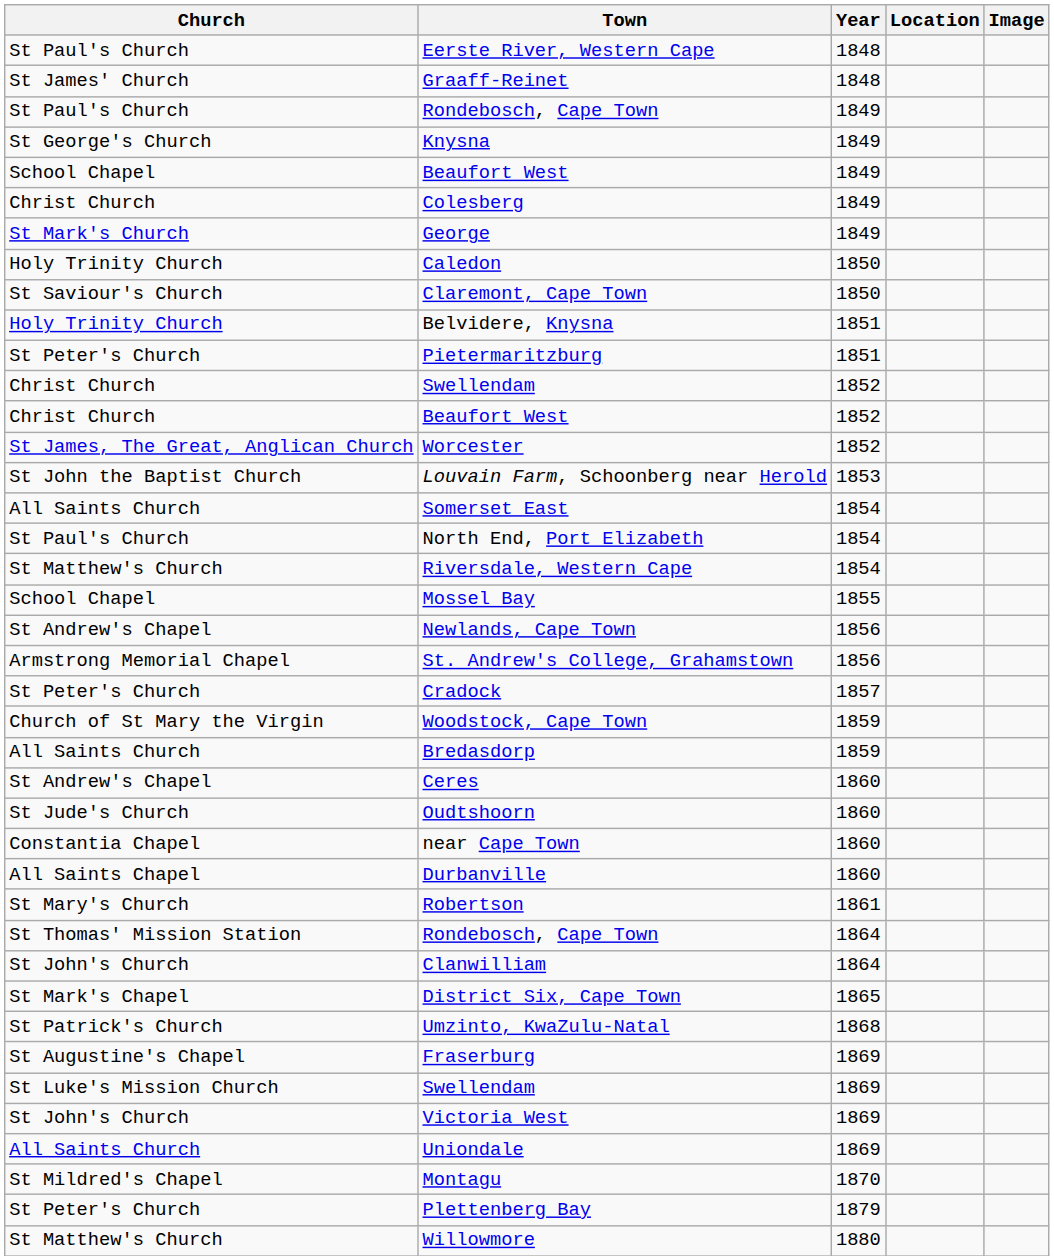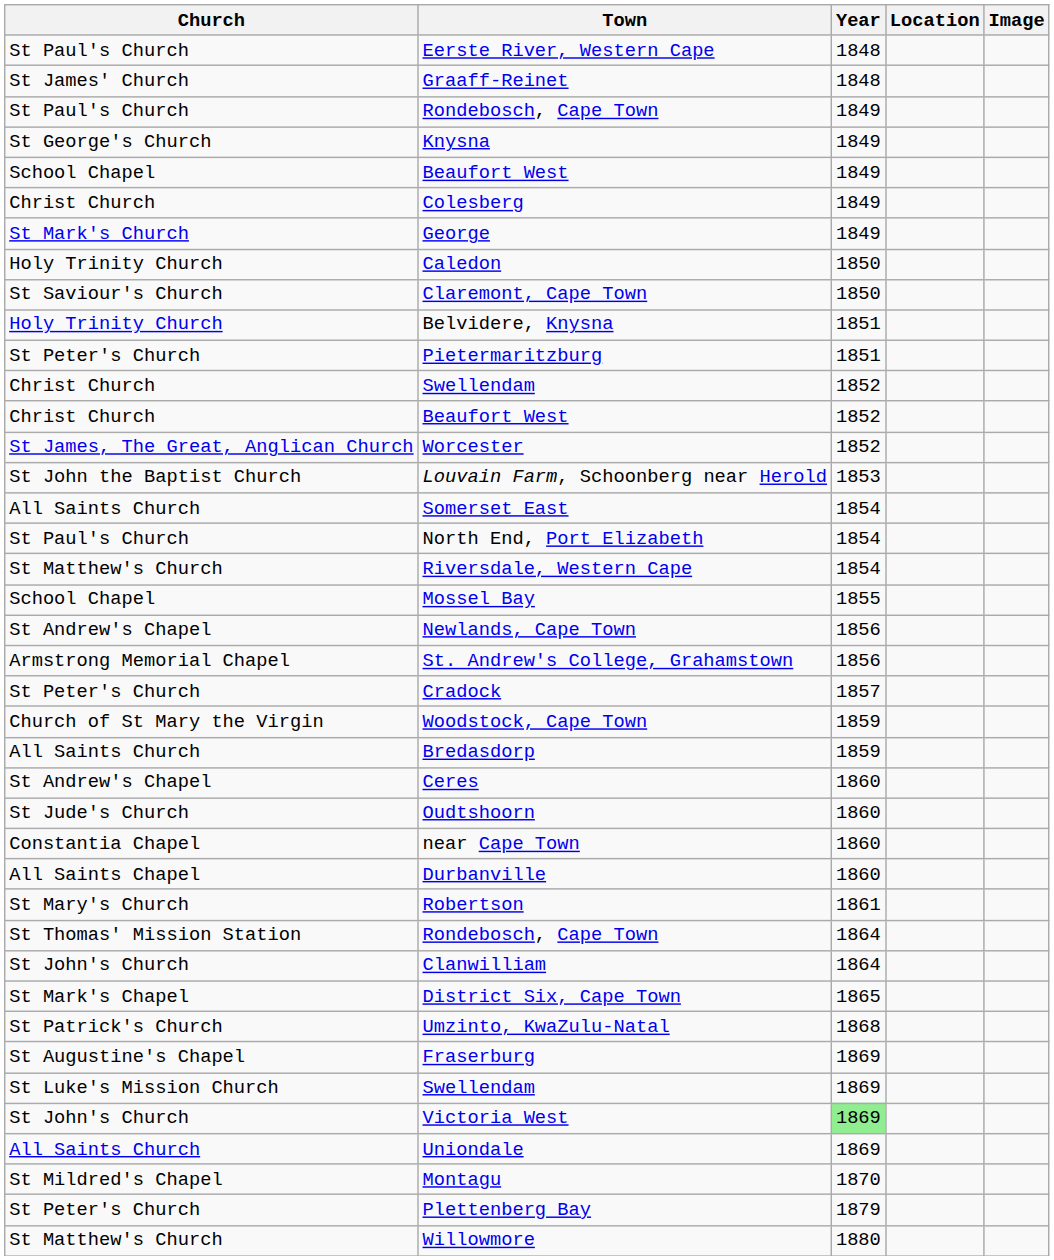(858, 1118) no background -> (858, 1118) lightgreen background
